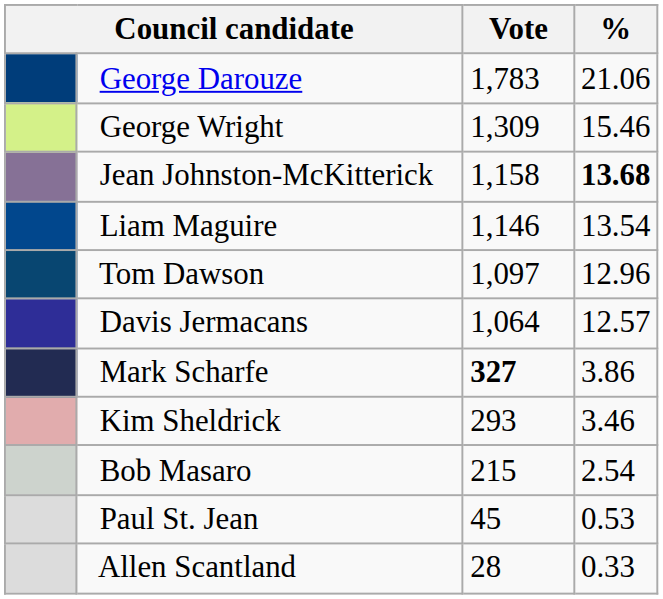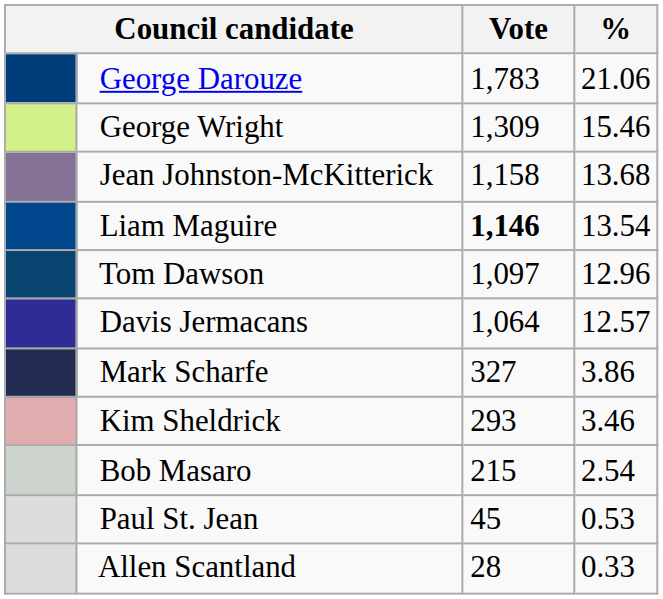(616, 175) bold -> (616, 175) normal
(505, 224) normal -> (505, 224) bold
(493, 371) bold -> (493, 371) normal
